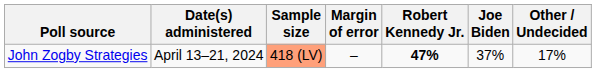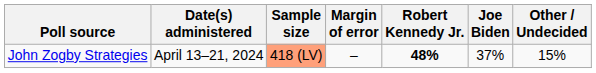(425, 55) 47% -> (425, 55) 48%
(552, 55) 17% -> (552, 55) 15%
